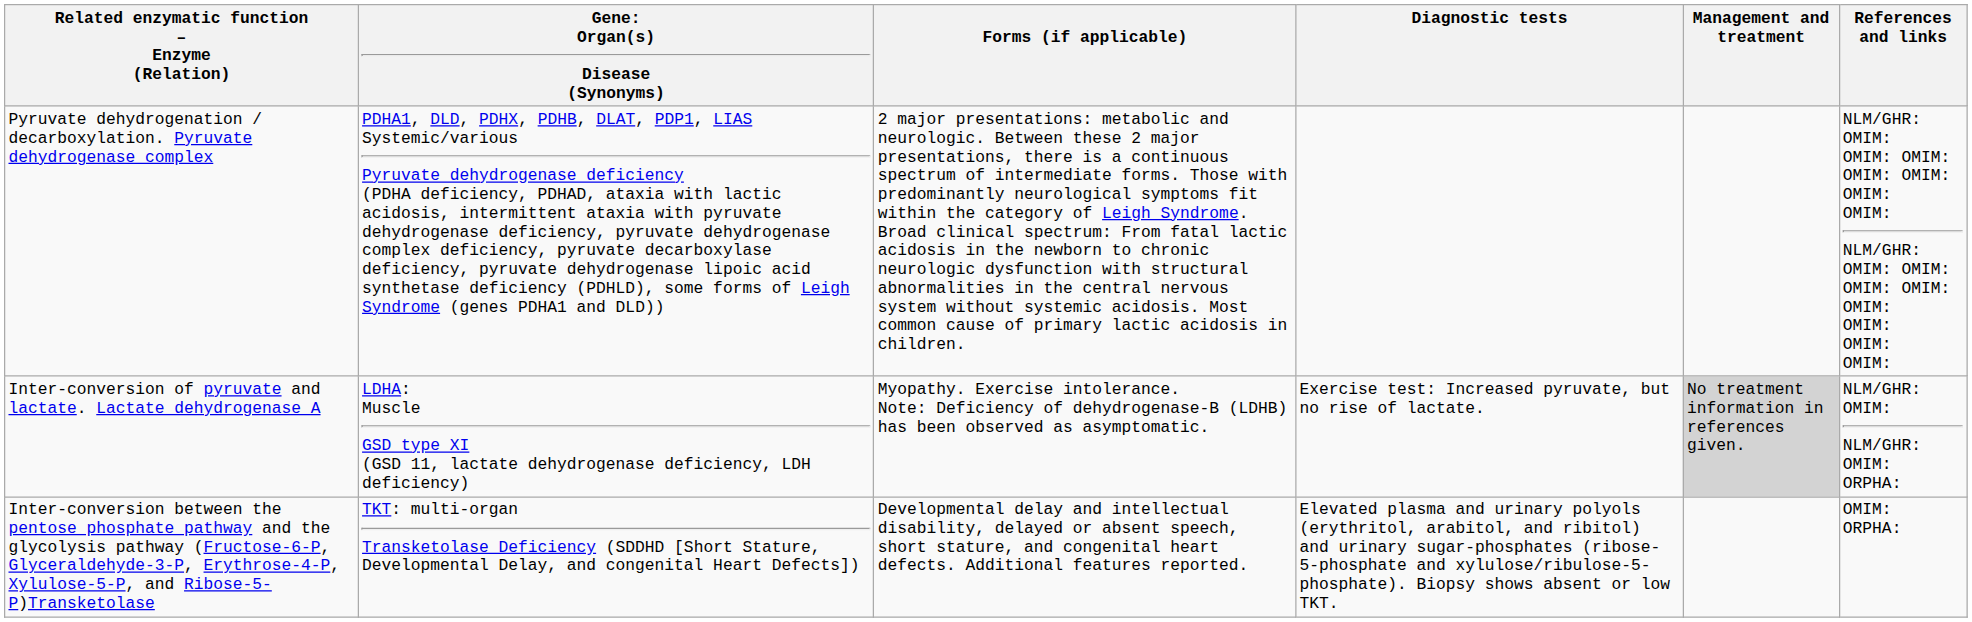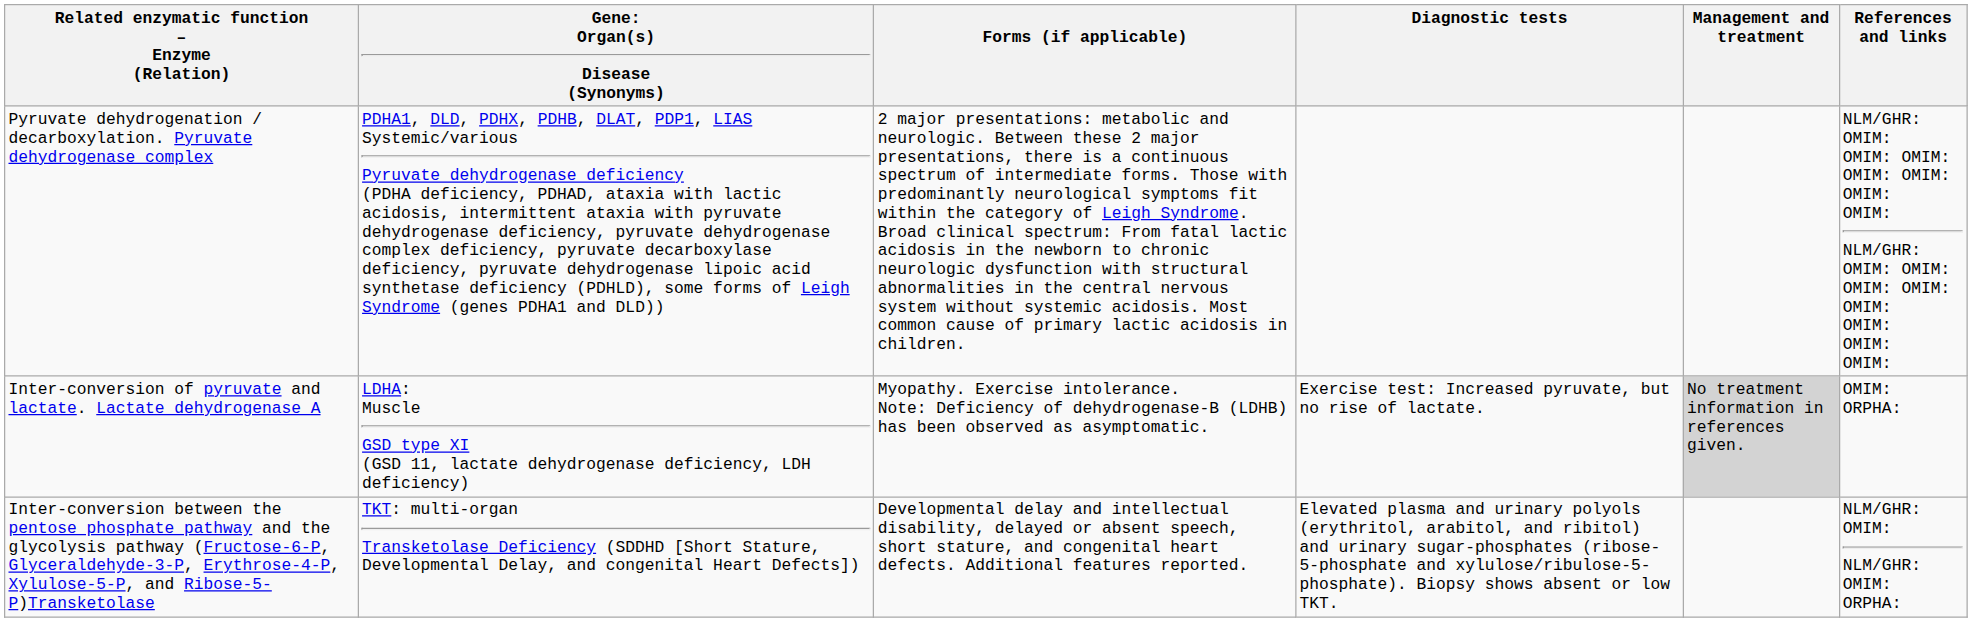(1903, 436) NLM/GHR: OMIM: NLM/GHR: OMIM: ORPHA: -> (1872, 399) OMIM: ORPHA:
(1872, 519) OMIM: ORPHA: -> (1903, 557) NLM/GHR: OMIM: NLM/GHR: OMIM: ORPHA:
